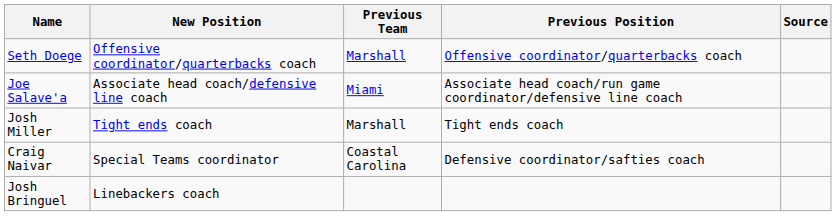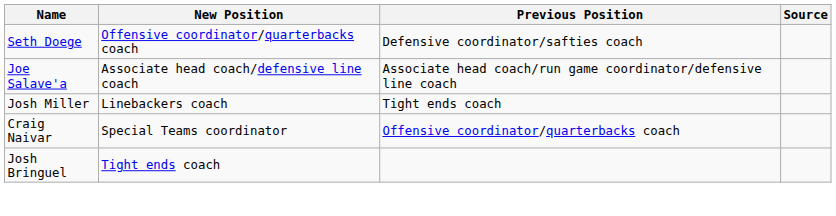- column: (393, 22)
(593, 56) Offensive coordinator/quarterbacks coach -> (513, 42) Defensive coordinator/safties coach
(153, 125) Tight ends coach -> (164, 103) Linebackers coach
(575, 159) Defensive coordinator/safties coach -> (531, 131) Offensive coordinator/quarterbacks coach
(156, 194) Linebackers coach -> (161, 165) Tight ends coach
